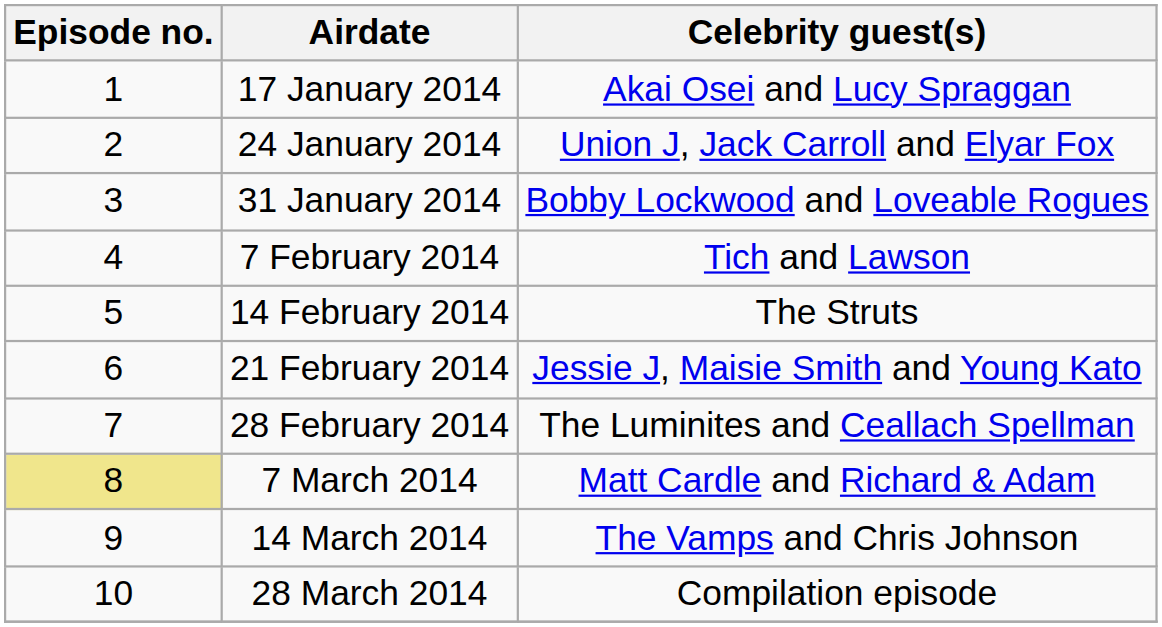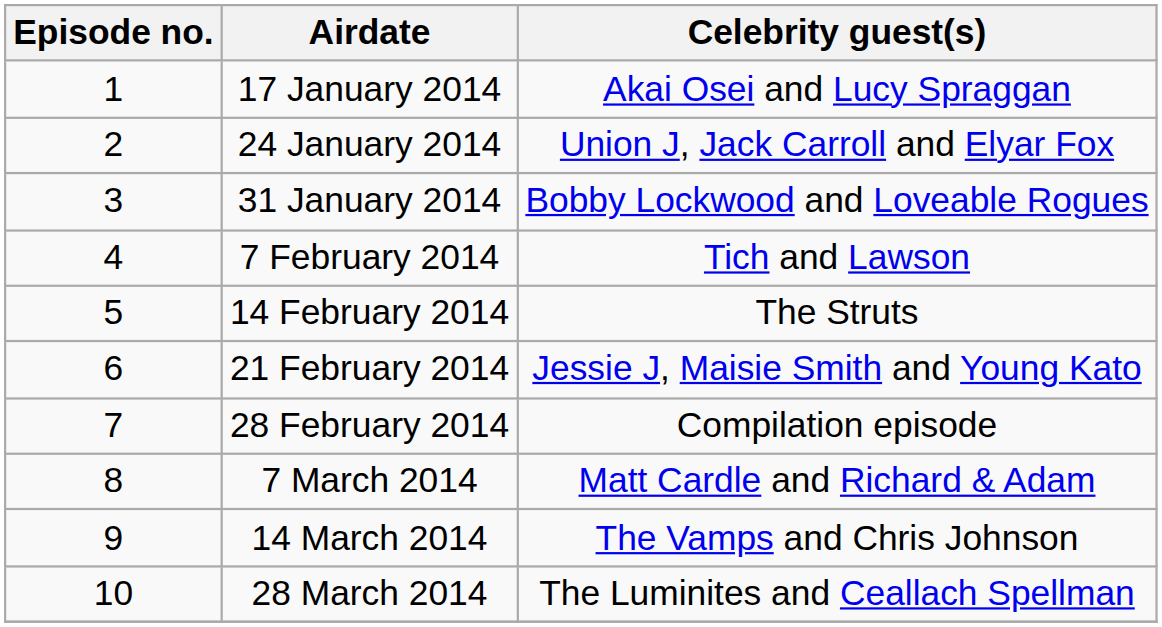(837, 425) The Luminites and Ceallach Spellman -> (837, 425) Compilation episode
(113, 481) khaki background -> (113, 481) no background
(837, 593) Compilation episode -> (837, 593) The Luminites and Ceallach Spellman
